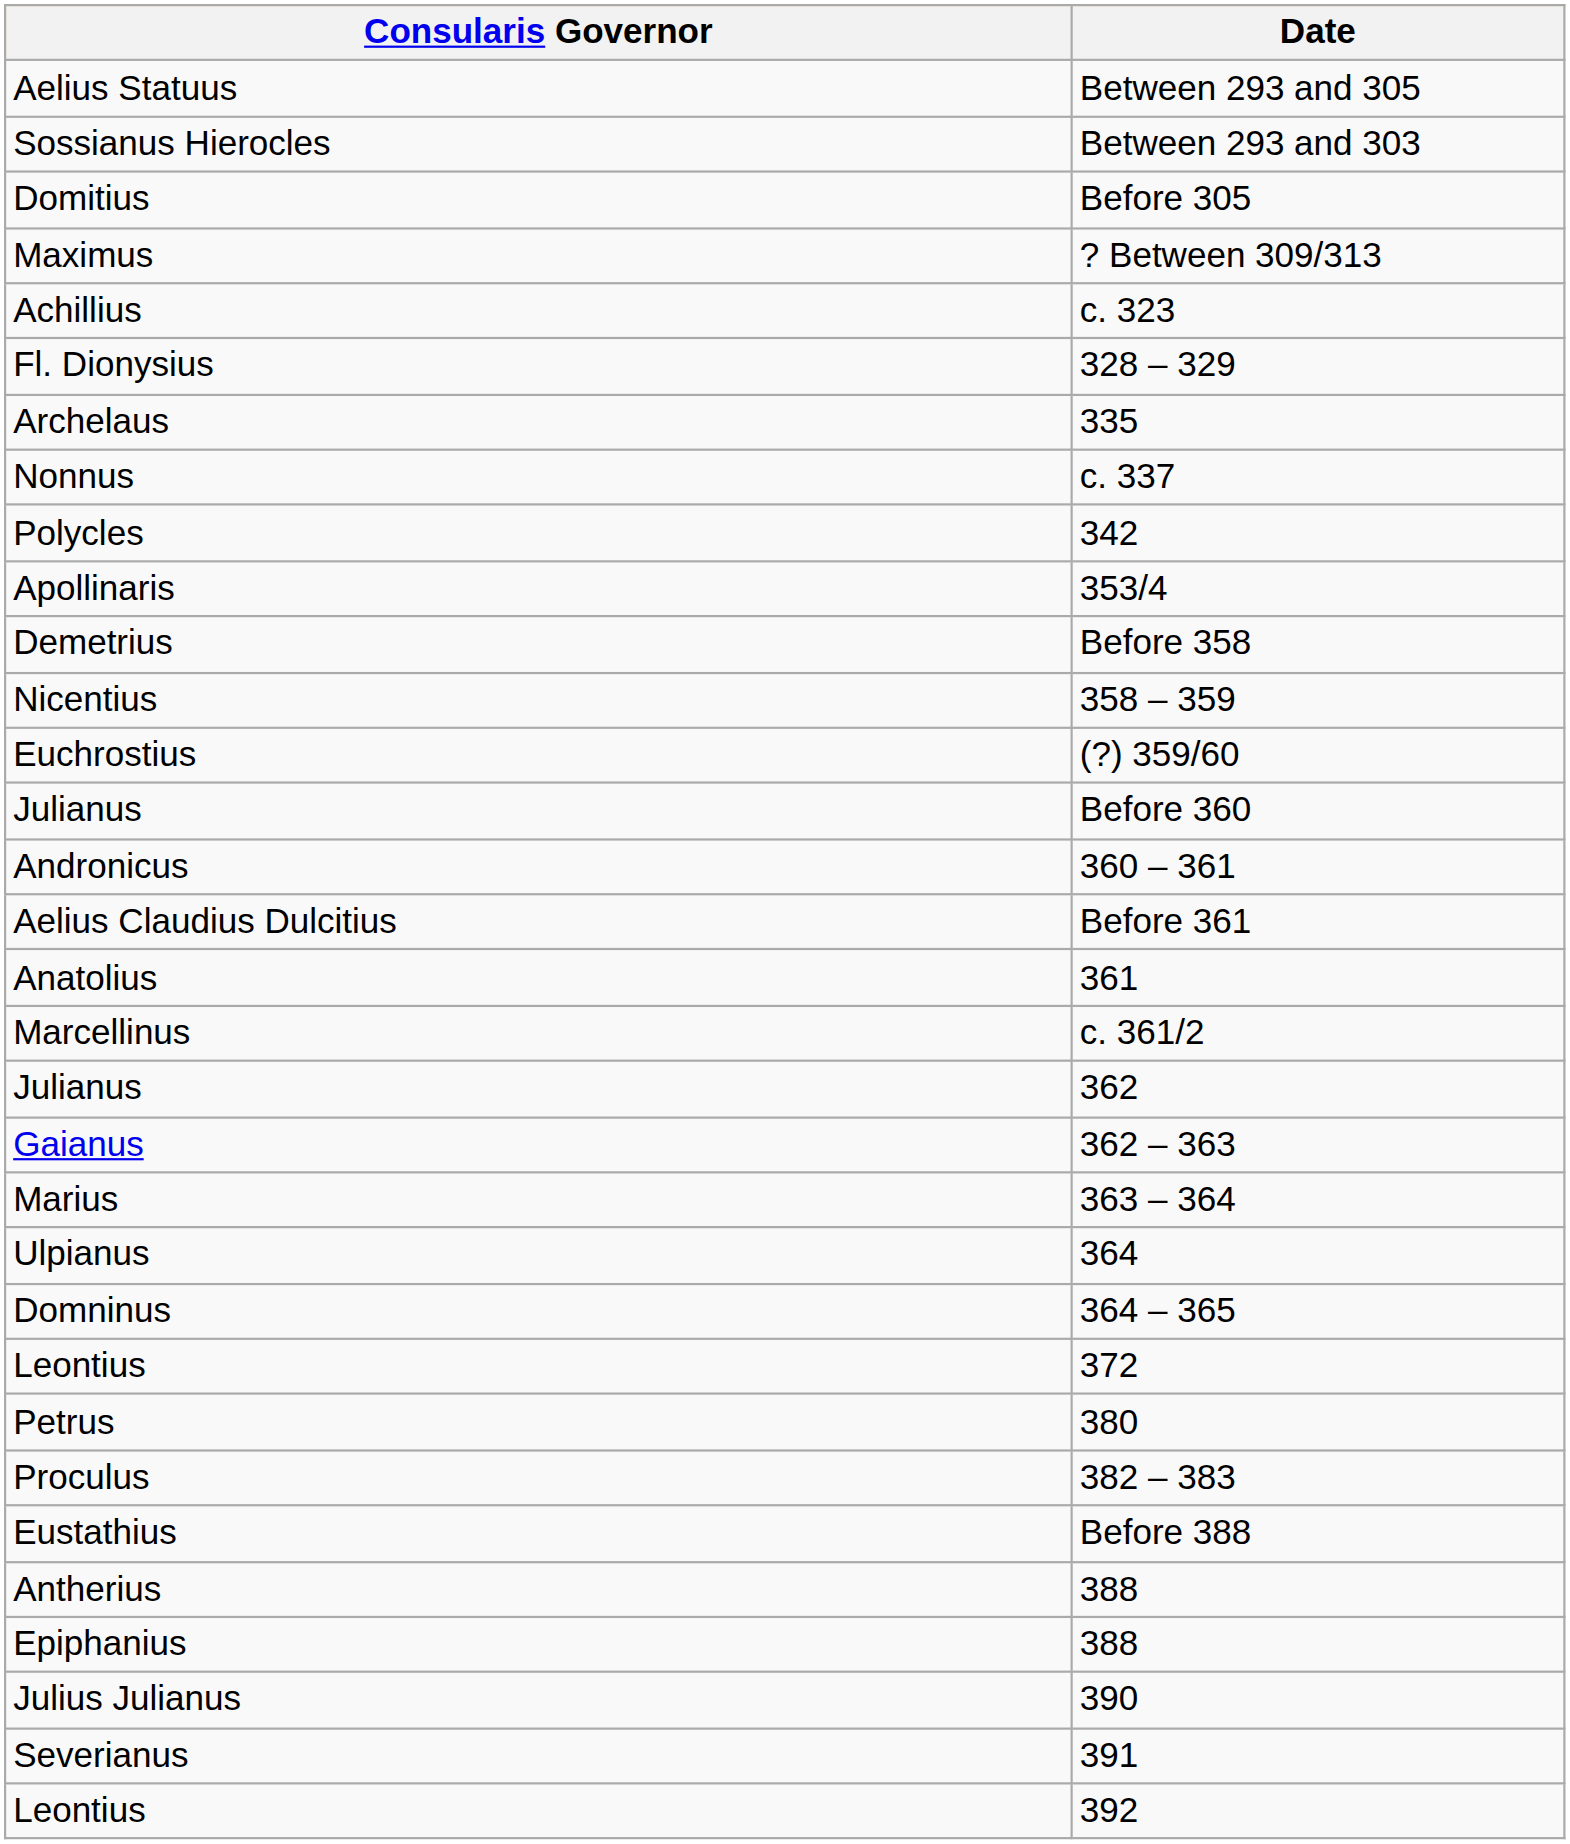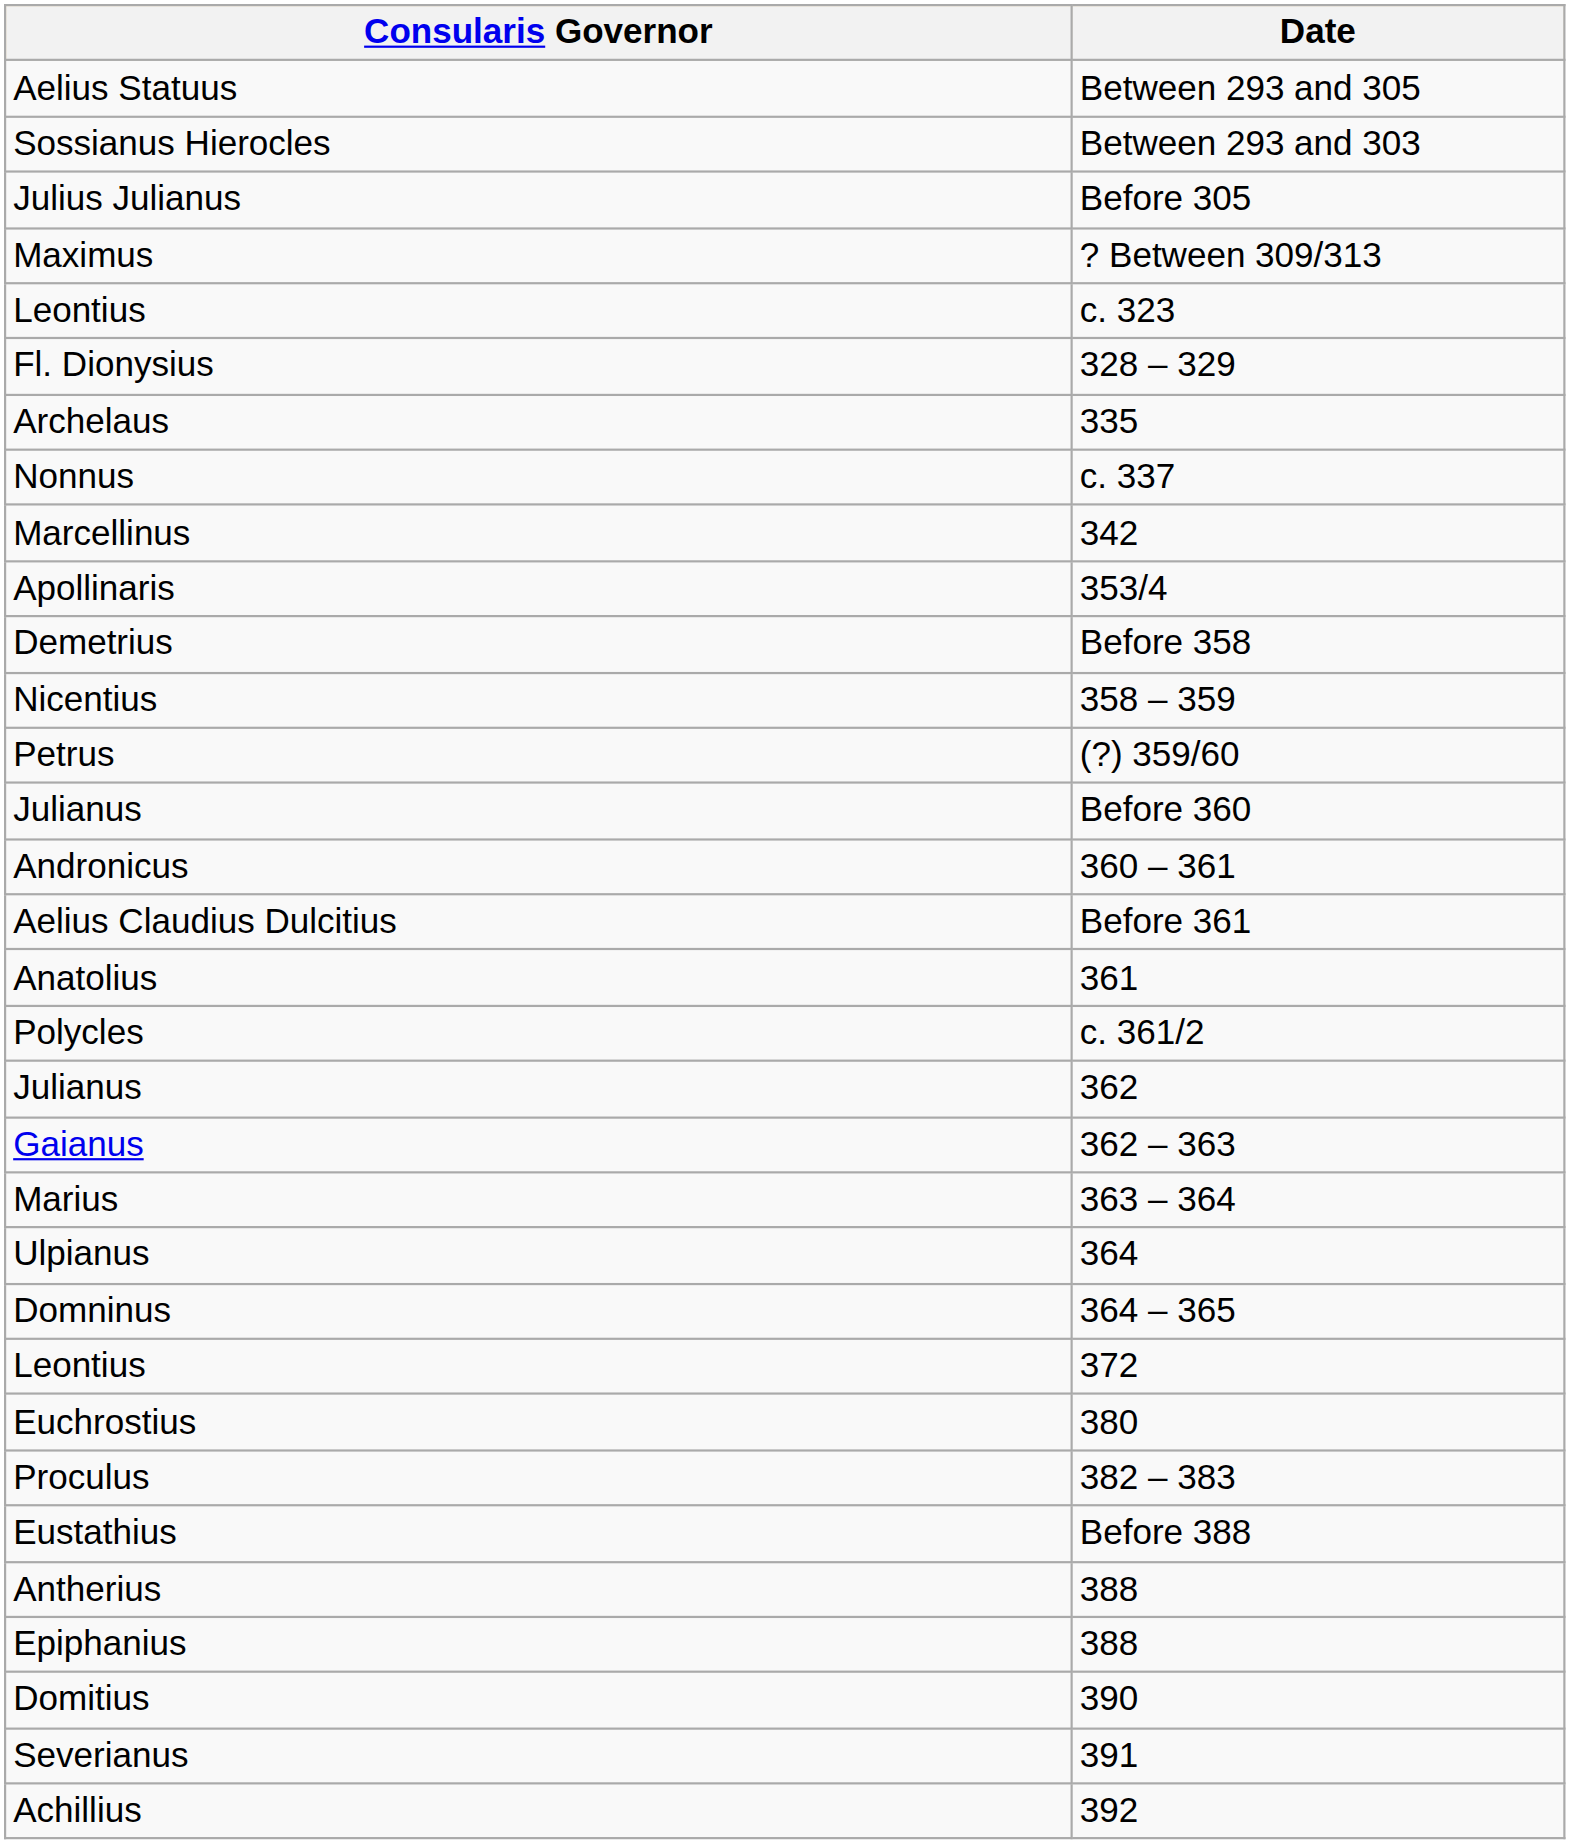(81, 198) Domitius -> (127, 198) Julius Julianus
(77, 310) Achillius -> (79, 310) Leontius
(78, 532) Polycles -> (102, 532) Marcellinus
(105, 754) Euchrostius -> (64, 754) Petrus
(102, 1032) Marcellinus -> (78, 1032) Polycles
(64, 1421) Petrus -> (105, 1421) Euchrostius
(127, 1699) Julius Julianus -> (81, 1699) Domitius
(79, 1810) Leontius -> (77, 1810) Achillius
